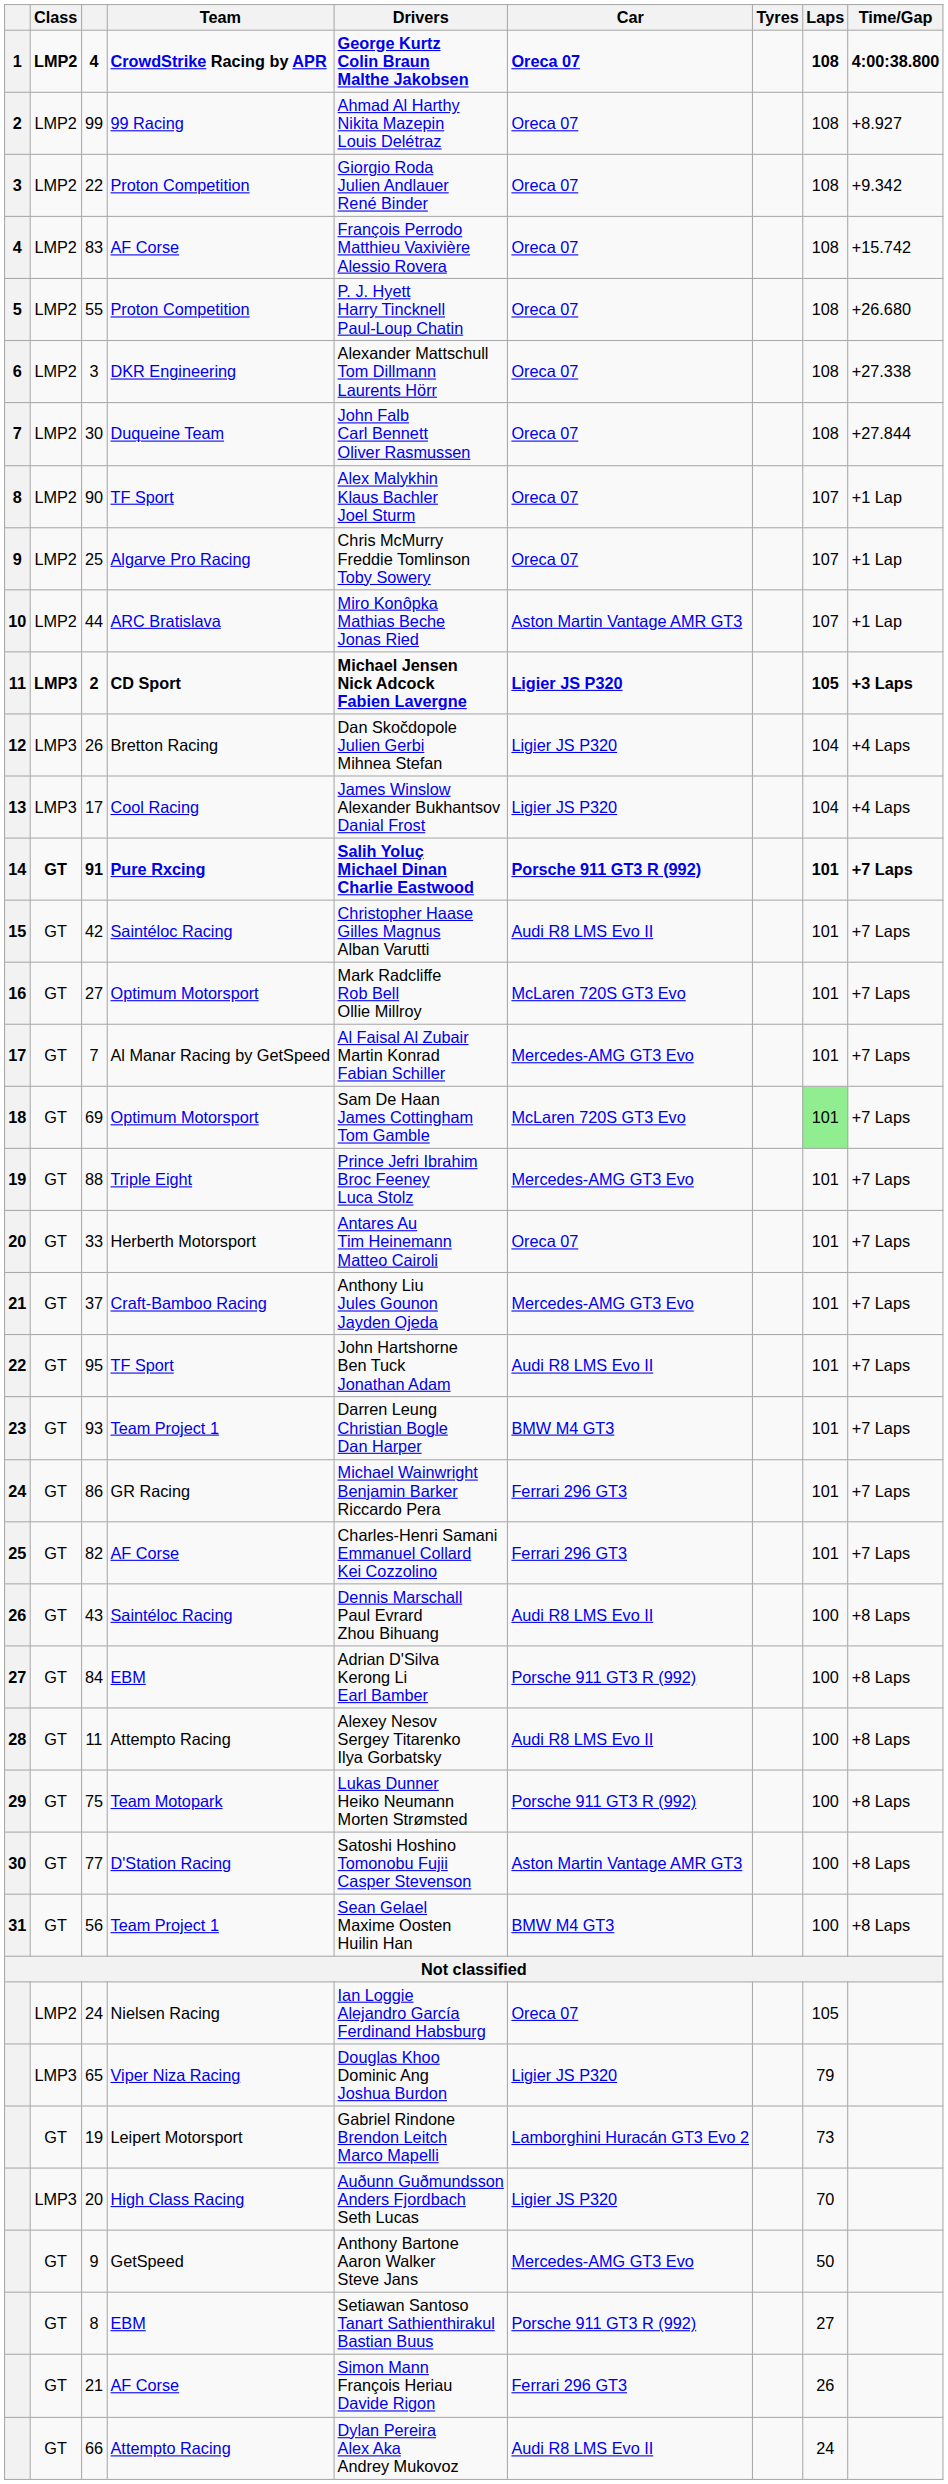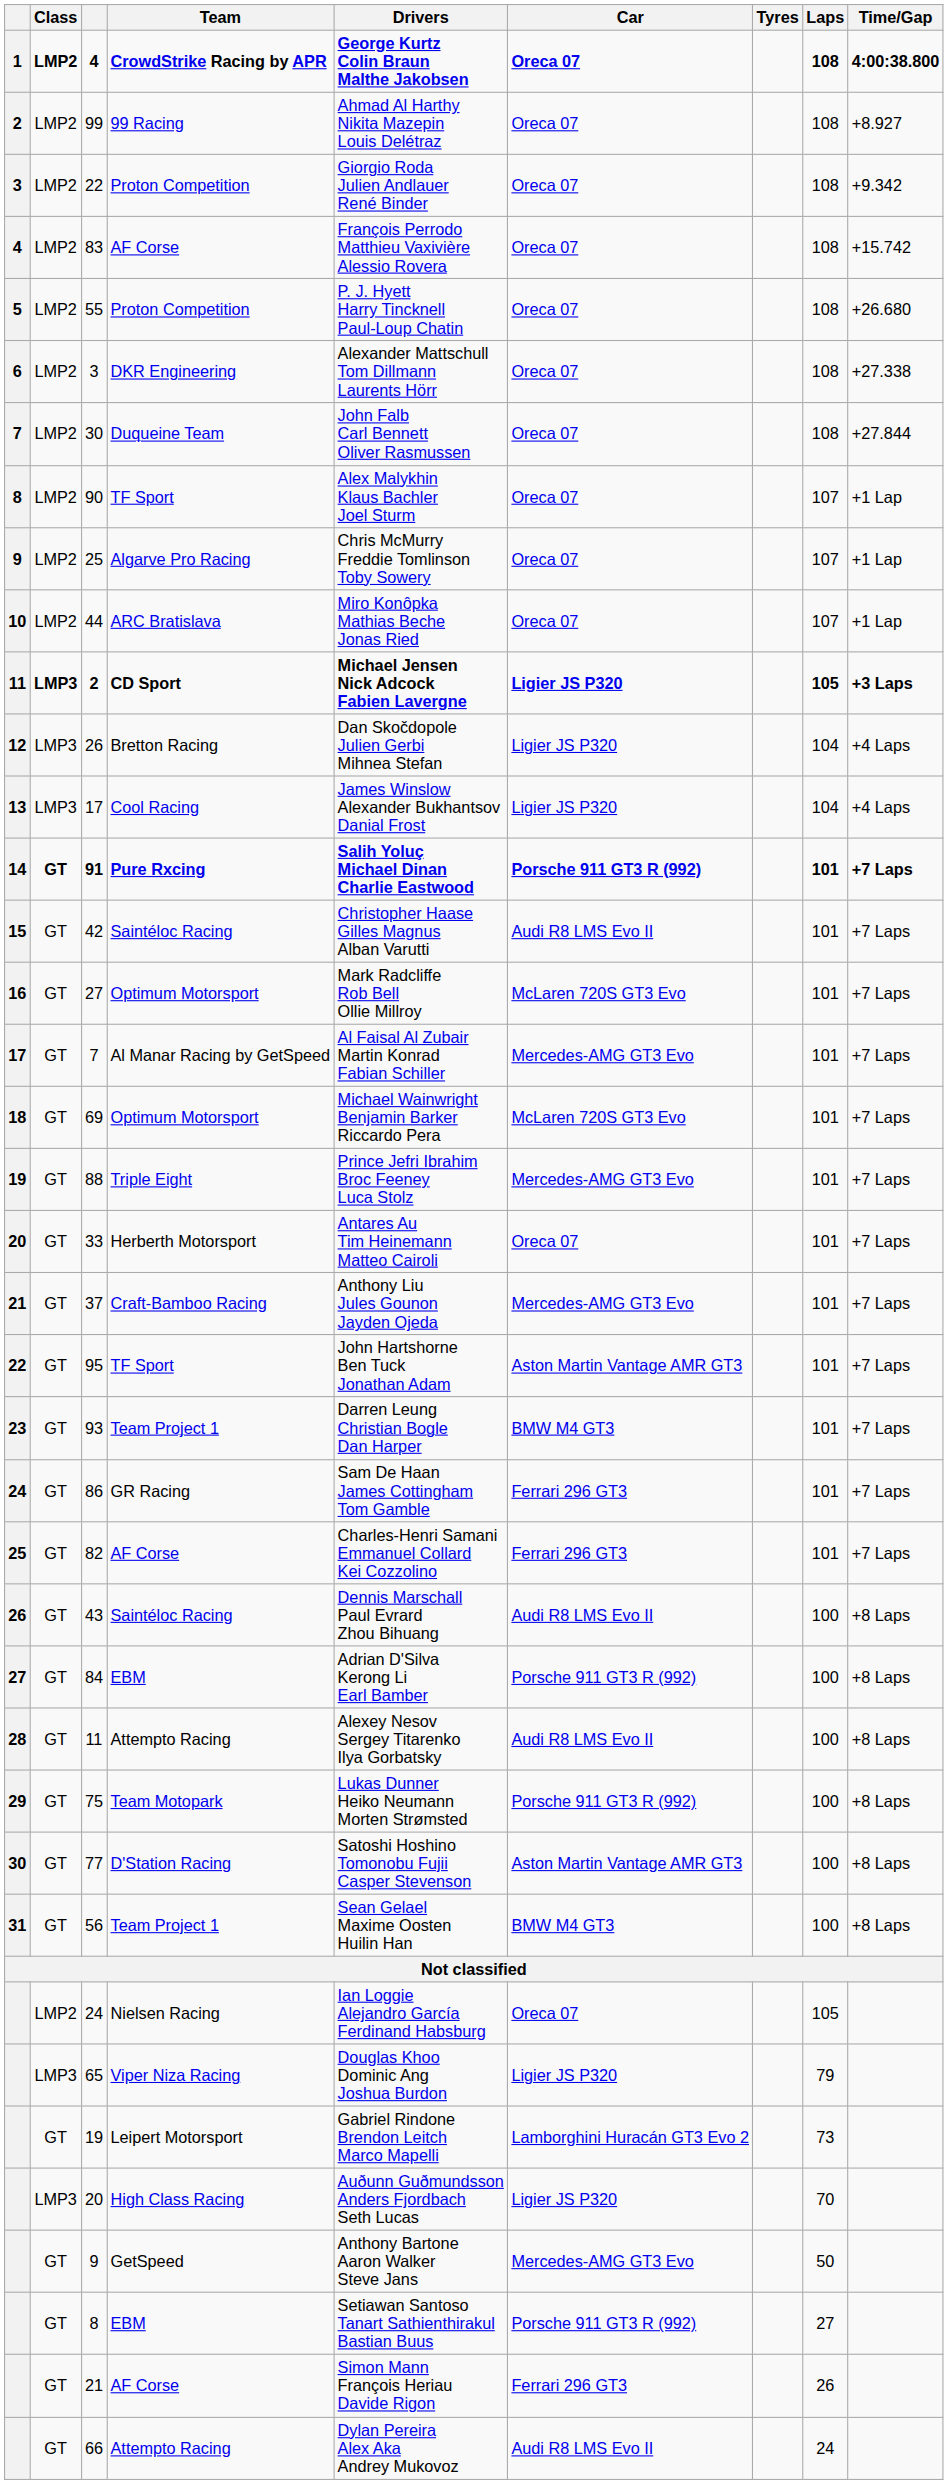(627, 621) Aston Martin Vantage AMR GT3 -> (545, 621) Oreca 07
(405, 1118) Sam De Haan James Cottingham Tom Gamble -> (408, 1118) Michael Wainwright Benjamin Barker Riccardo Pera
(825, 1118) lightgreen background -> (825, 1118) no background
(582, 1366) Audi R8 LMS Evo II -> (627, 1366) Aston Martin Vantage AMR GT3
(408, 1490) Michael Wainwright Benjamin Barker Riccardo Pera -> (405, 1490) Sam De Haan James Cottingham Tom Gamble
